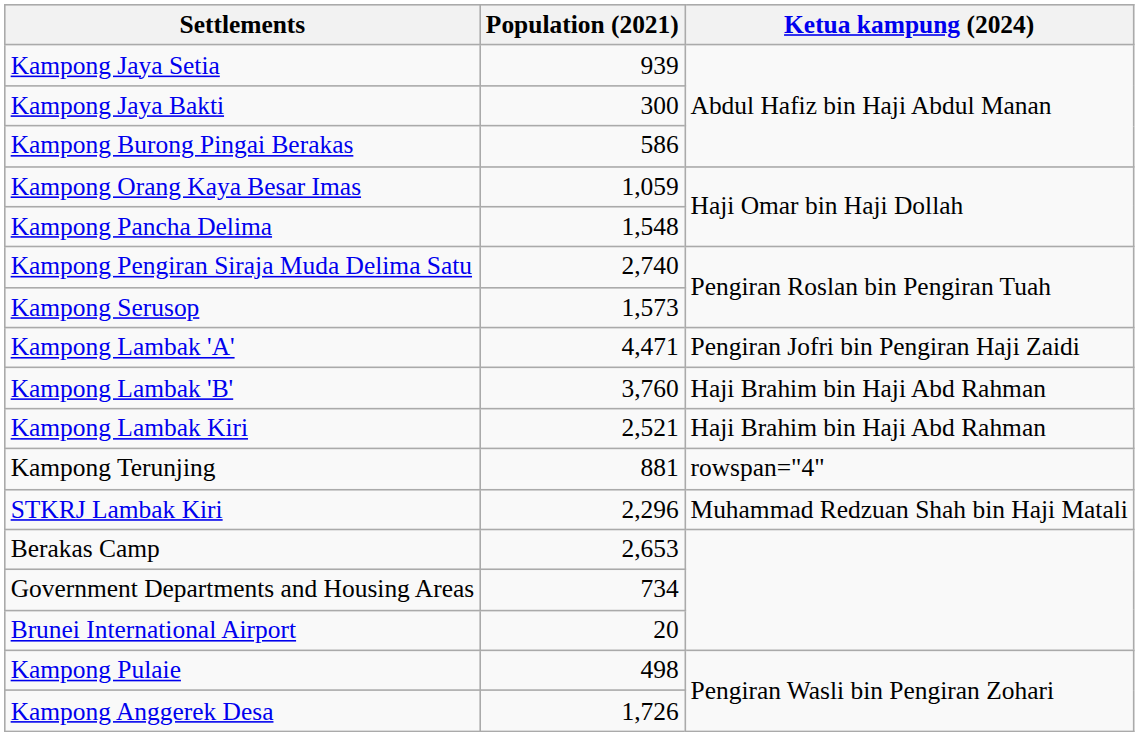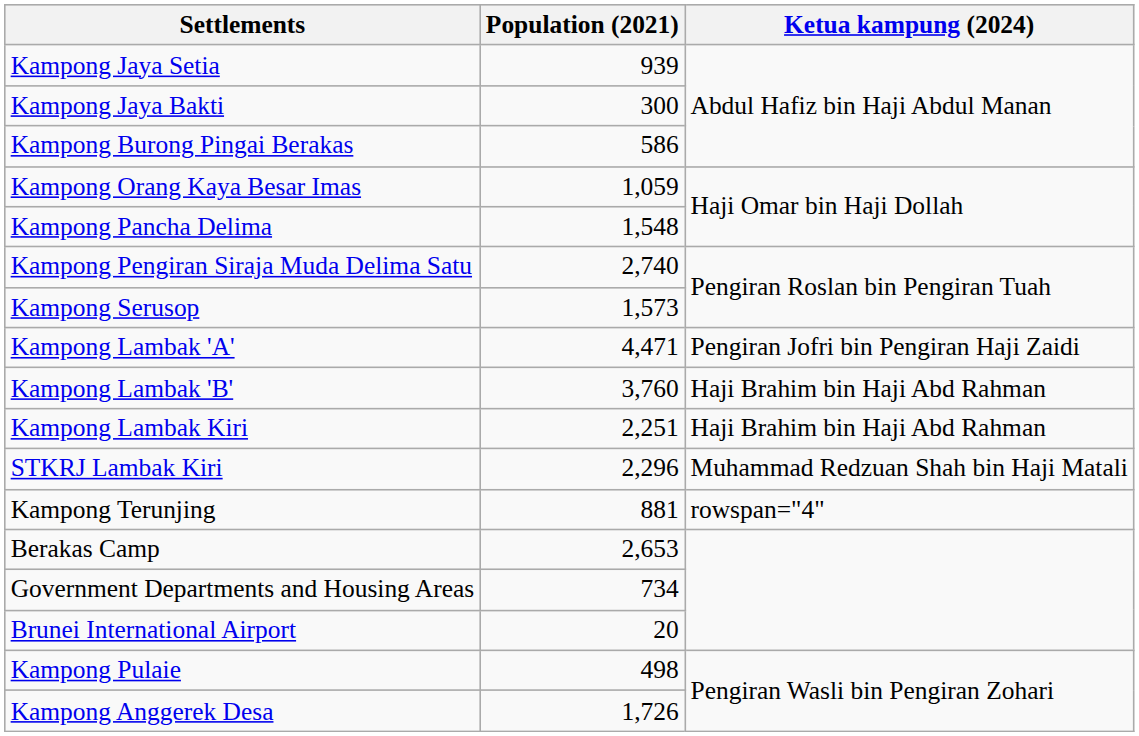(650, 428) 2,521 -> (650, 428) 2,251
rows swapped: (117, 508) <-> (113, 468)
